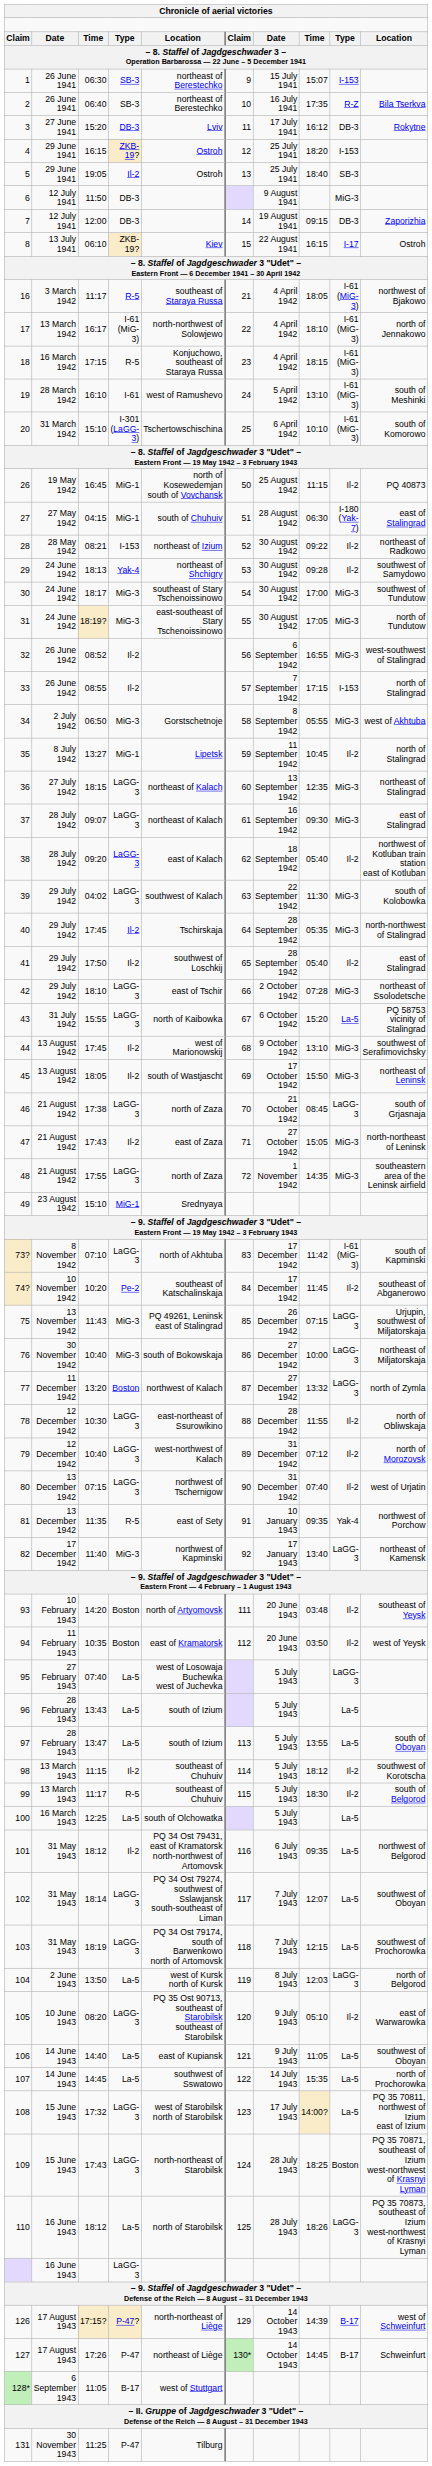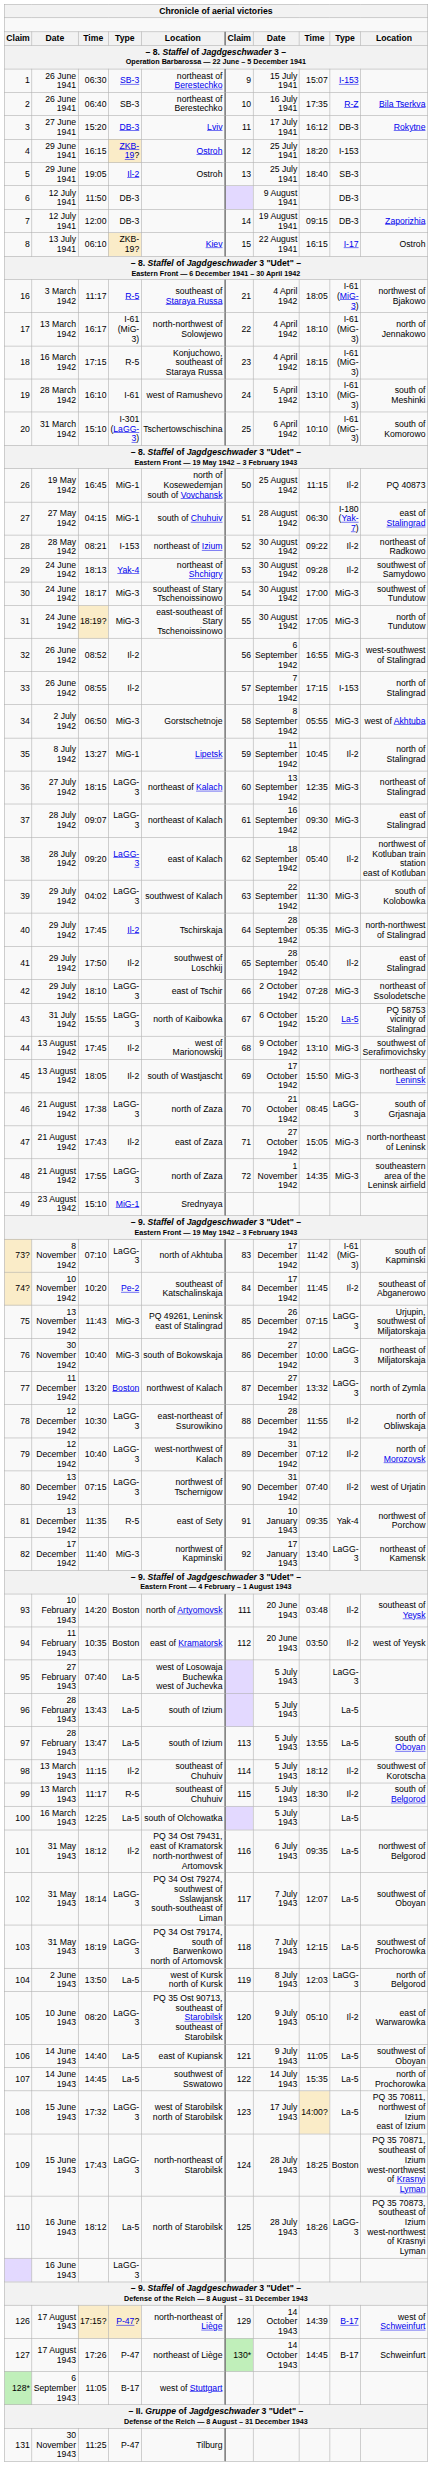(347, 197) MiG-3 -> (349, 197) DB-3
